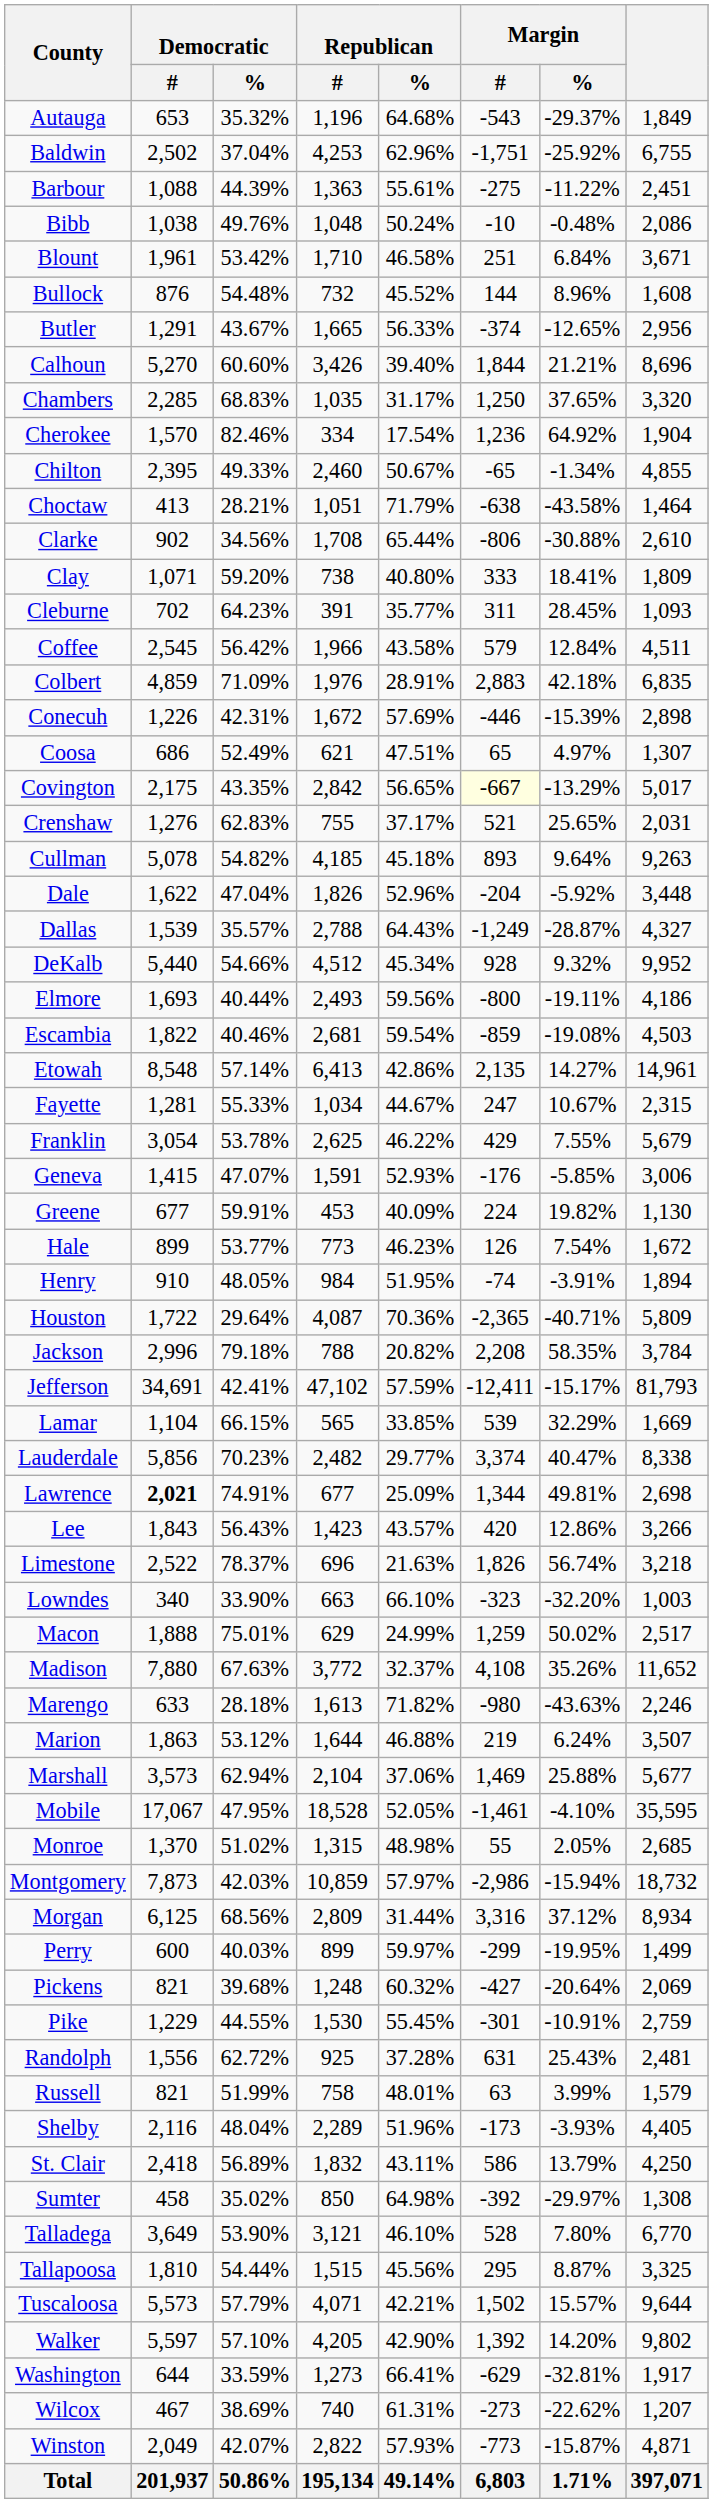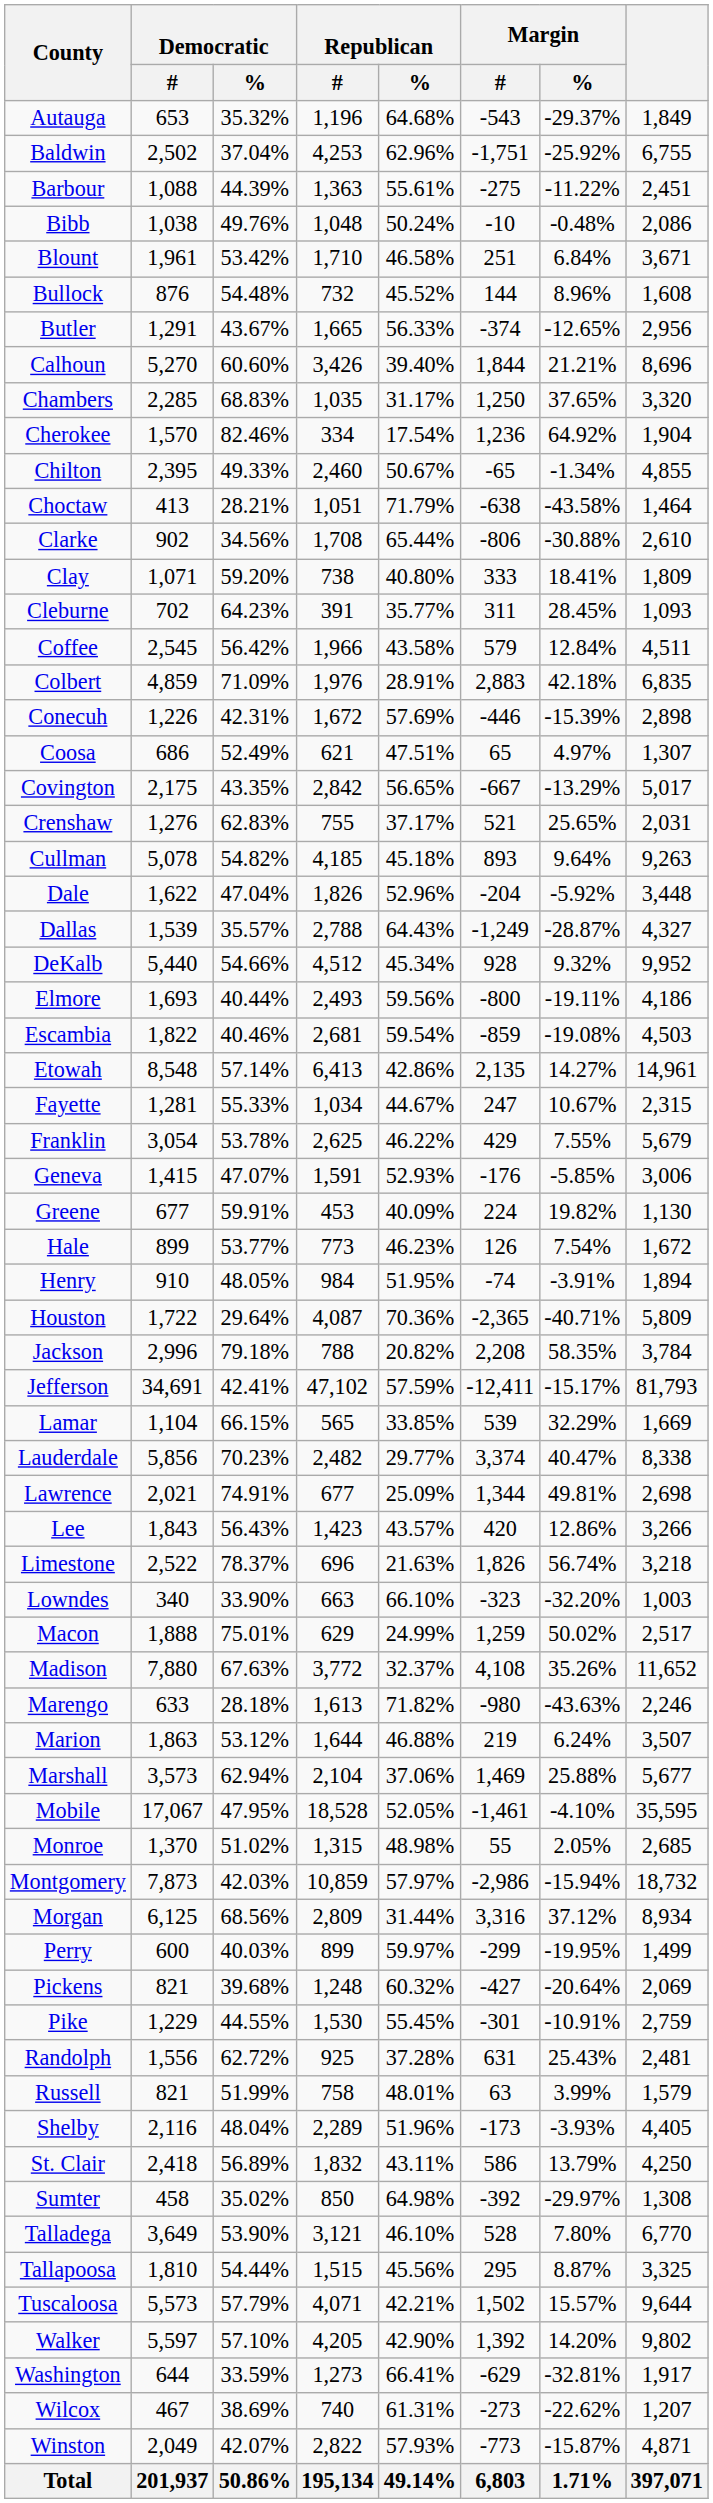(500, 787) lightyellow background -> (500, 787) no background
(172, 1493) bold -> (172, 1493) normal
